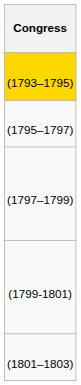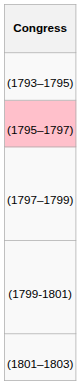(40, 83) gold background -> (40, 83) no background
(40, 130) no background -> (40, 130) pink background
